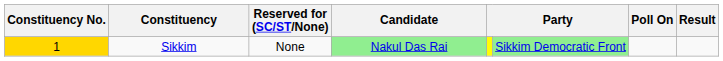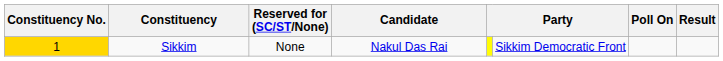(409, 46) lightgreen background -> (409, 46) no background
(560, 46) lightgreen background -> (560, 46) no background
